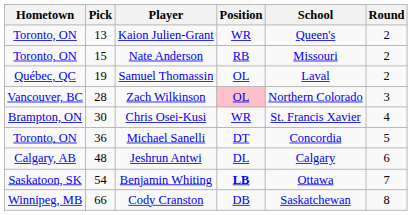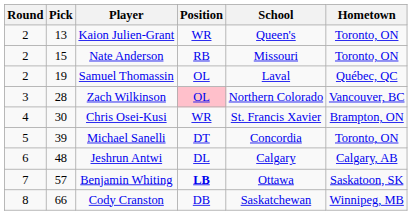columns swapped: (387, 14) <-> (45, 14)
(100, 138) 36 -> (61, 138) 39
(100, 179) 54 -> (61, 179) 57
